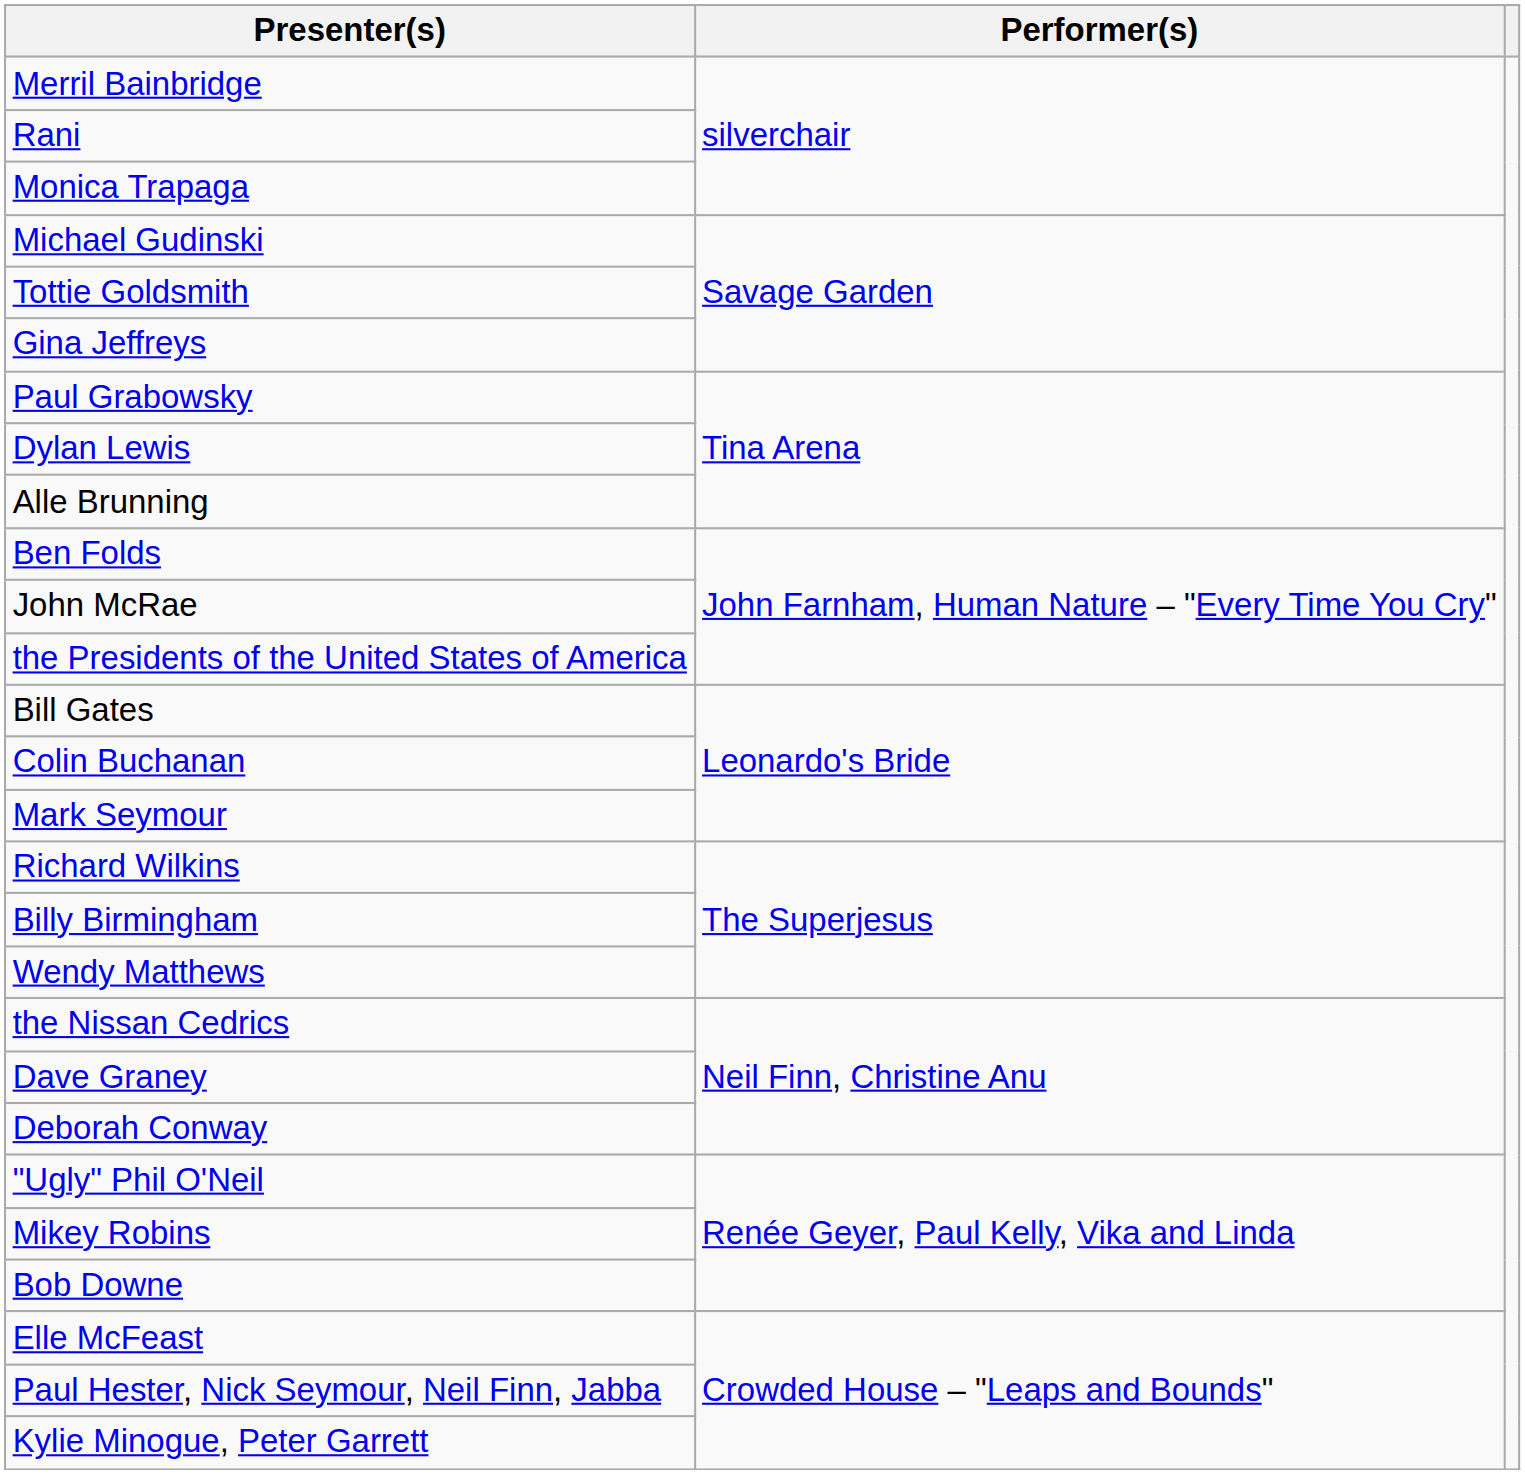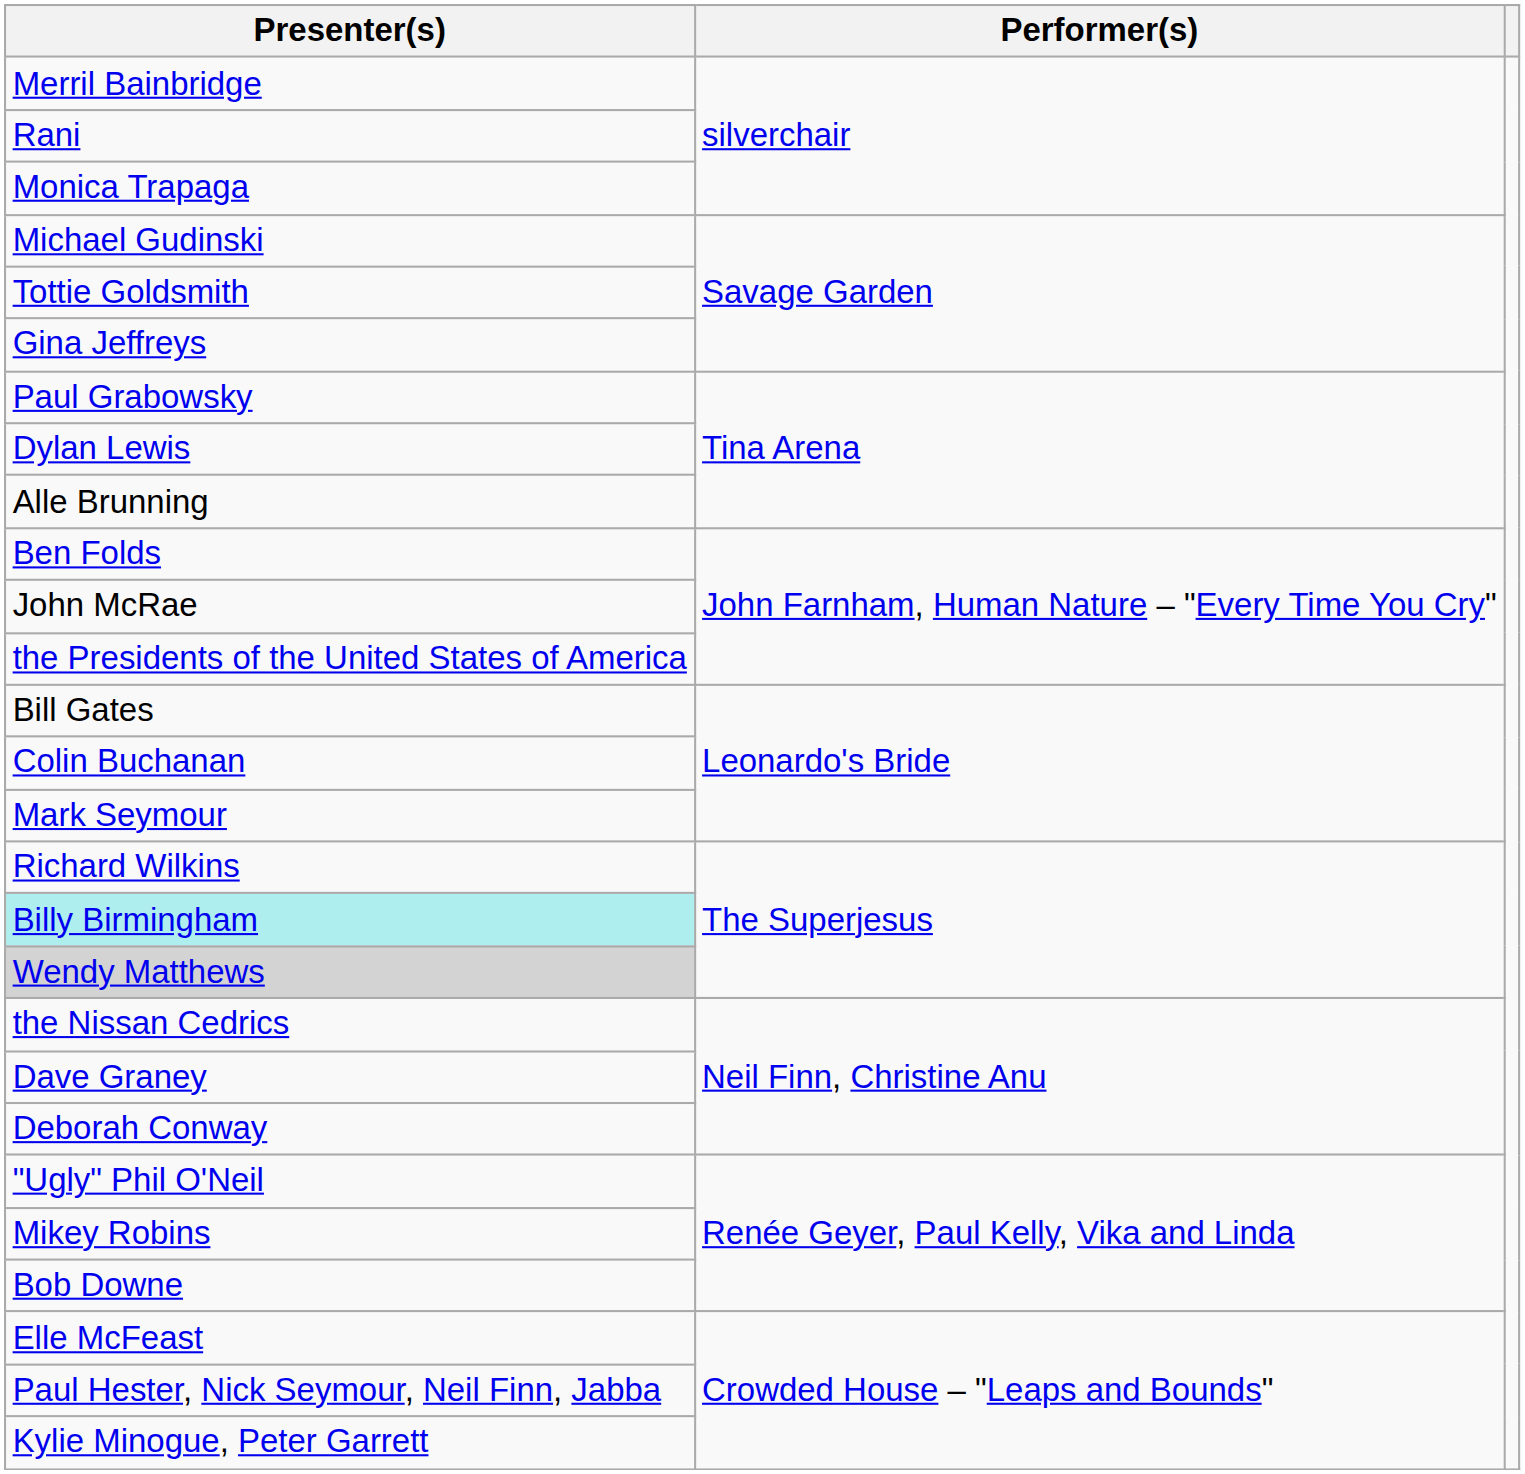(135, 919) no background -> (135, 919) paleturquoise background
(139, 971) no background -> (139, 971) lightgrey background
